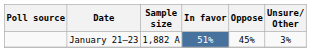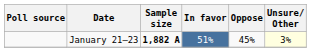(161, 40) normal -> (161, 40) bold
(286, 40) no background -> (286, 40) lightyellow background
